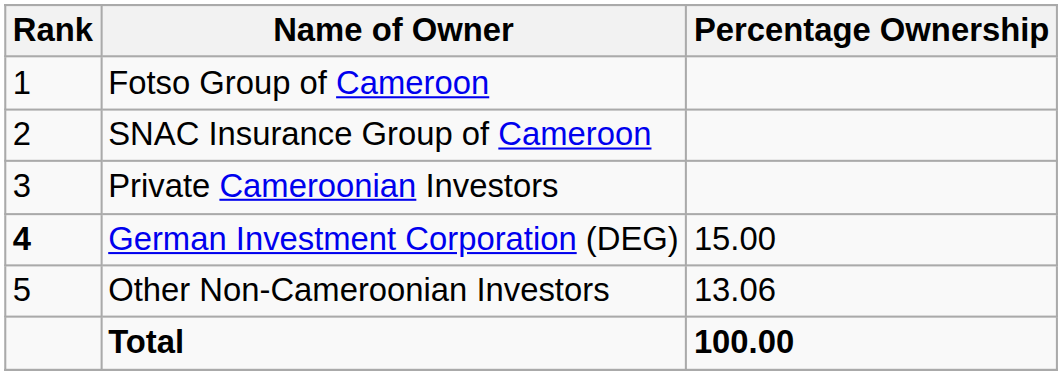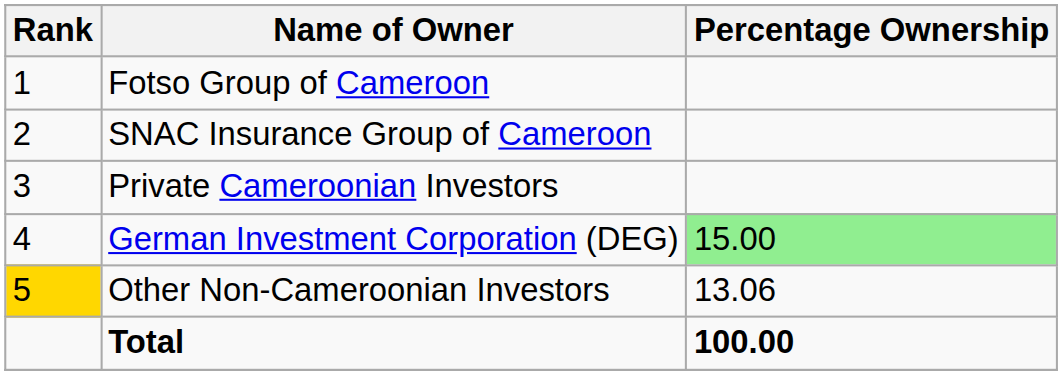(22, 238) bold -> (22, 238) normal
(735, 238) no background -> (735, 238) lightgreen background
(22, 290) no background -> (22, 290) gold background
